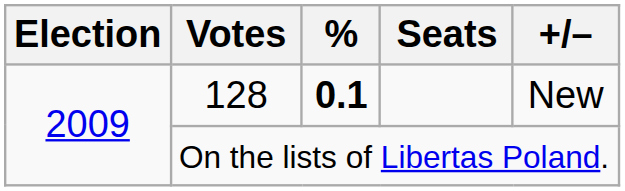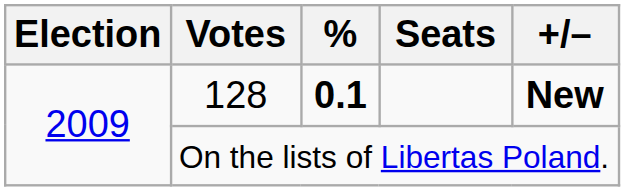(566, 94) normal -> (565, 94) bold
